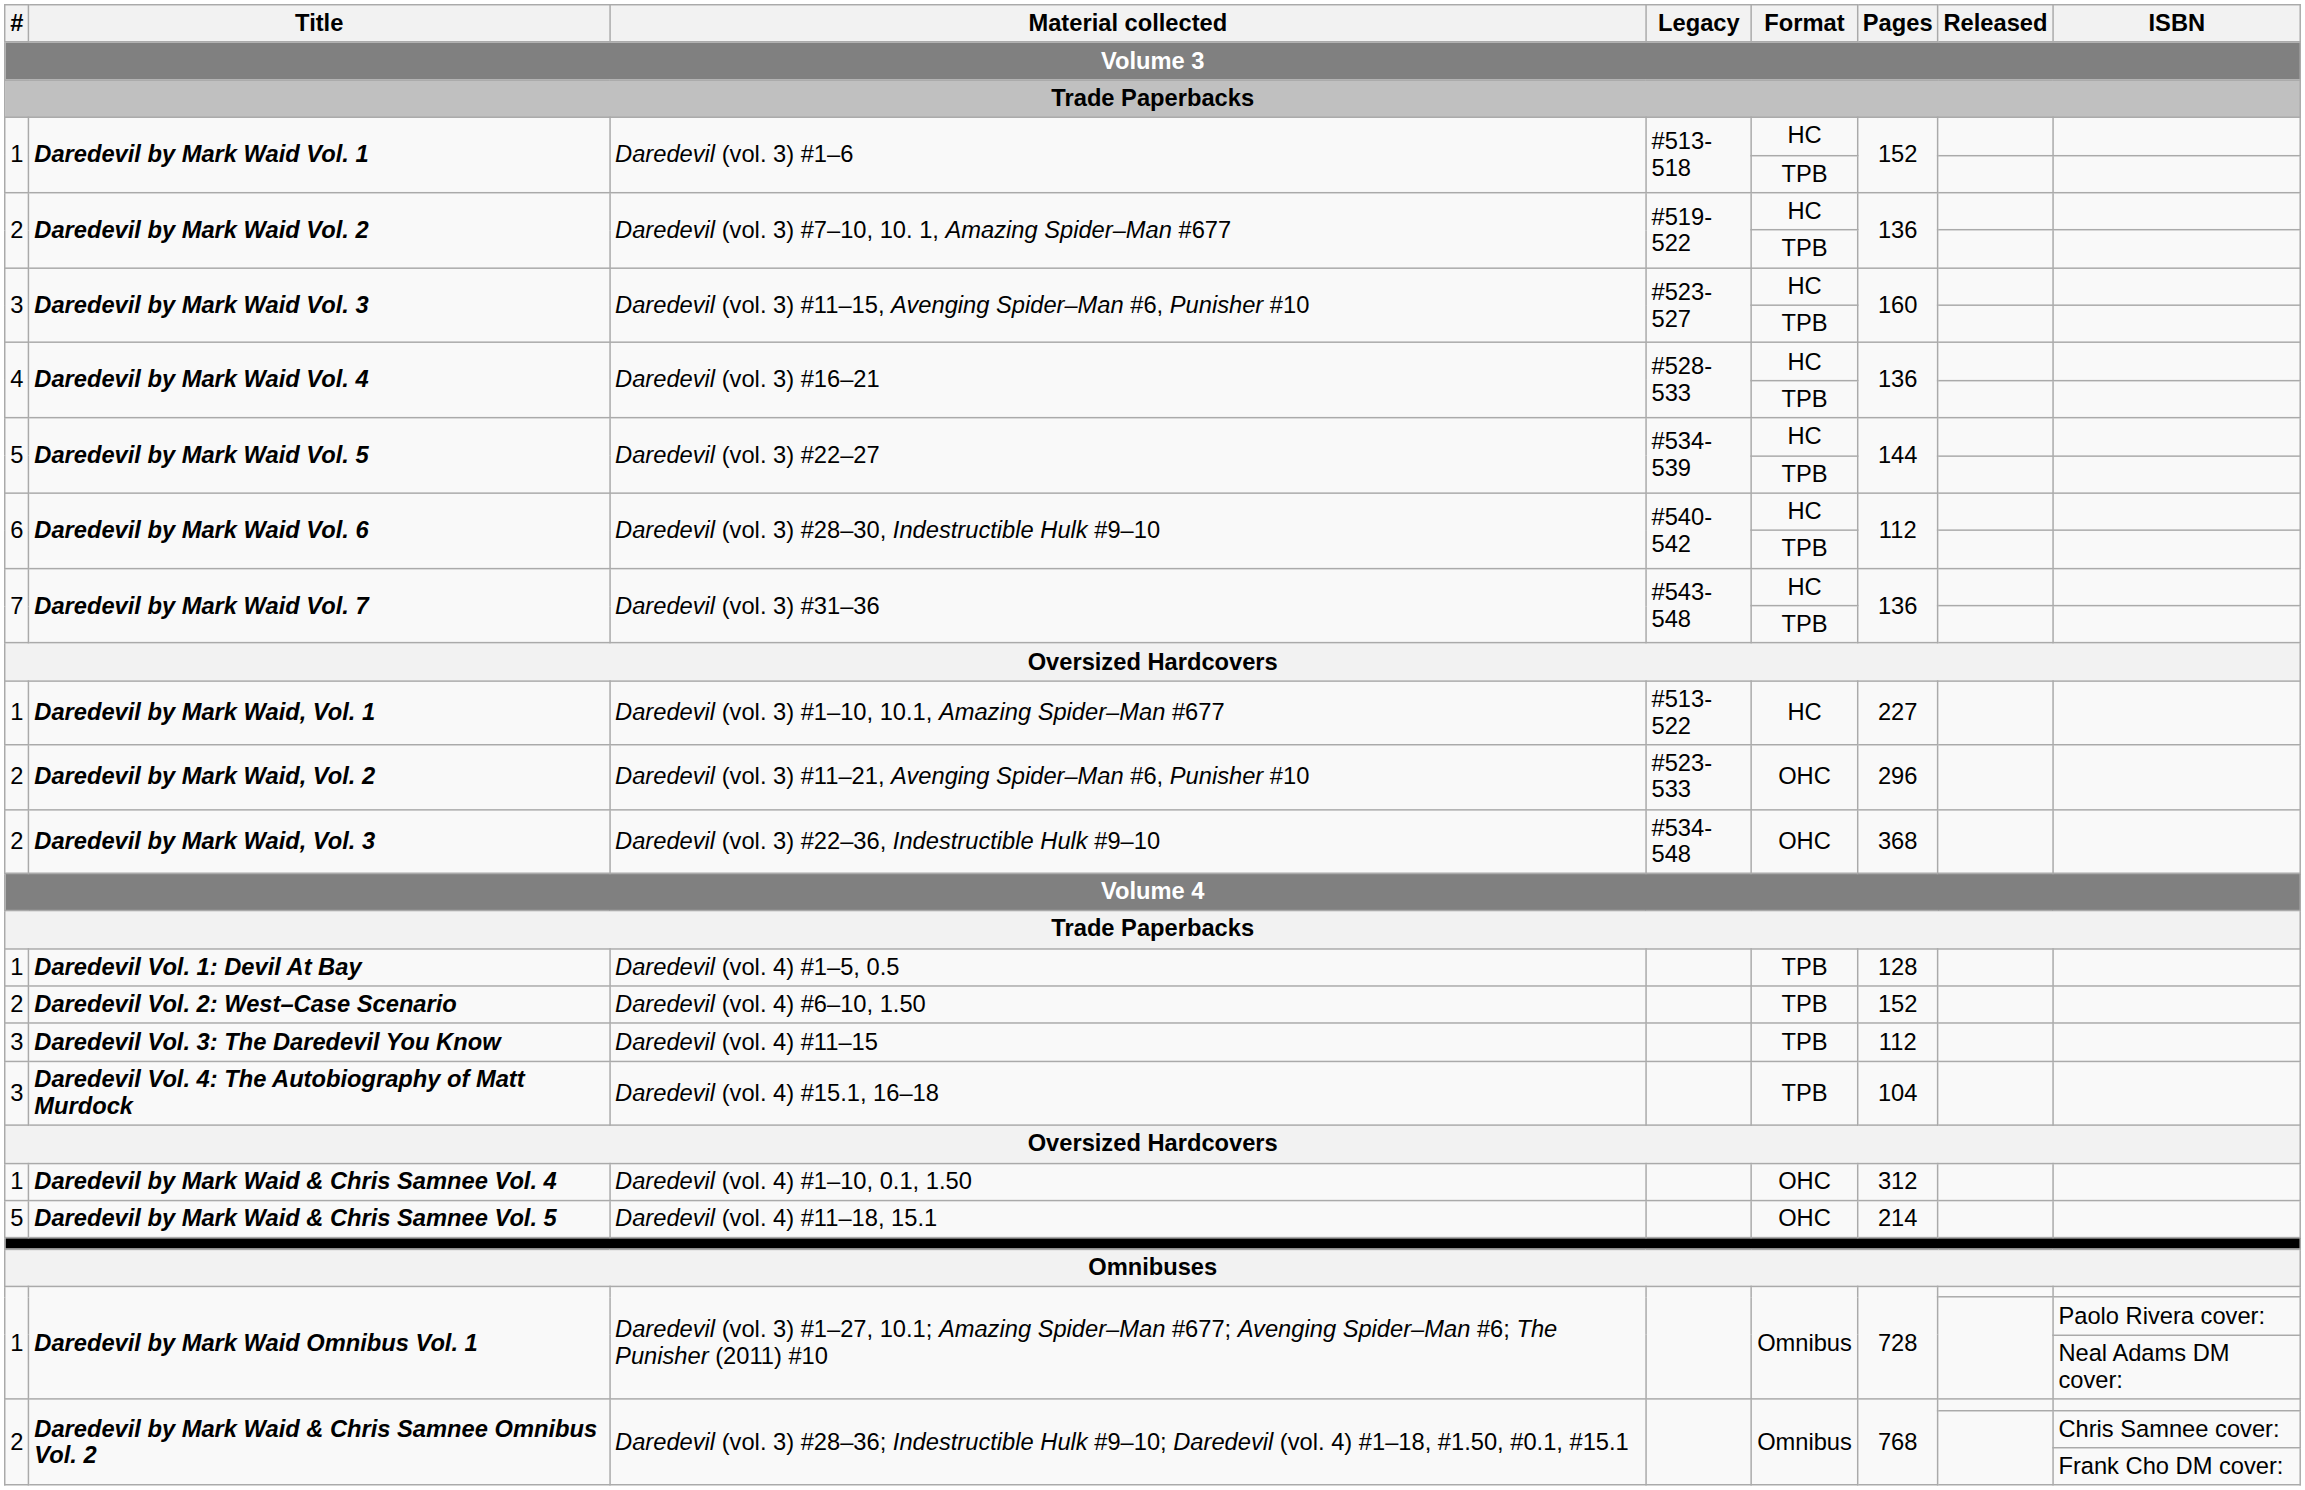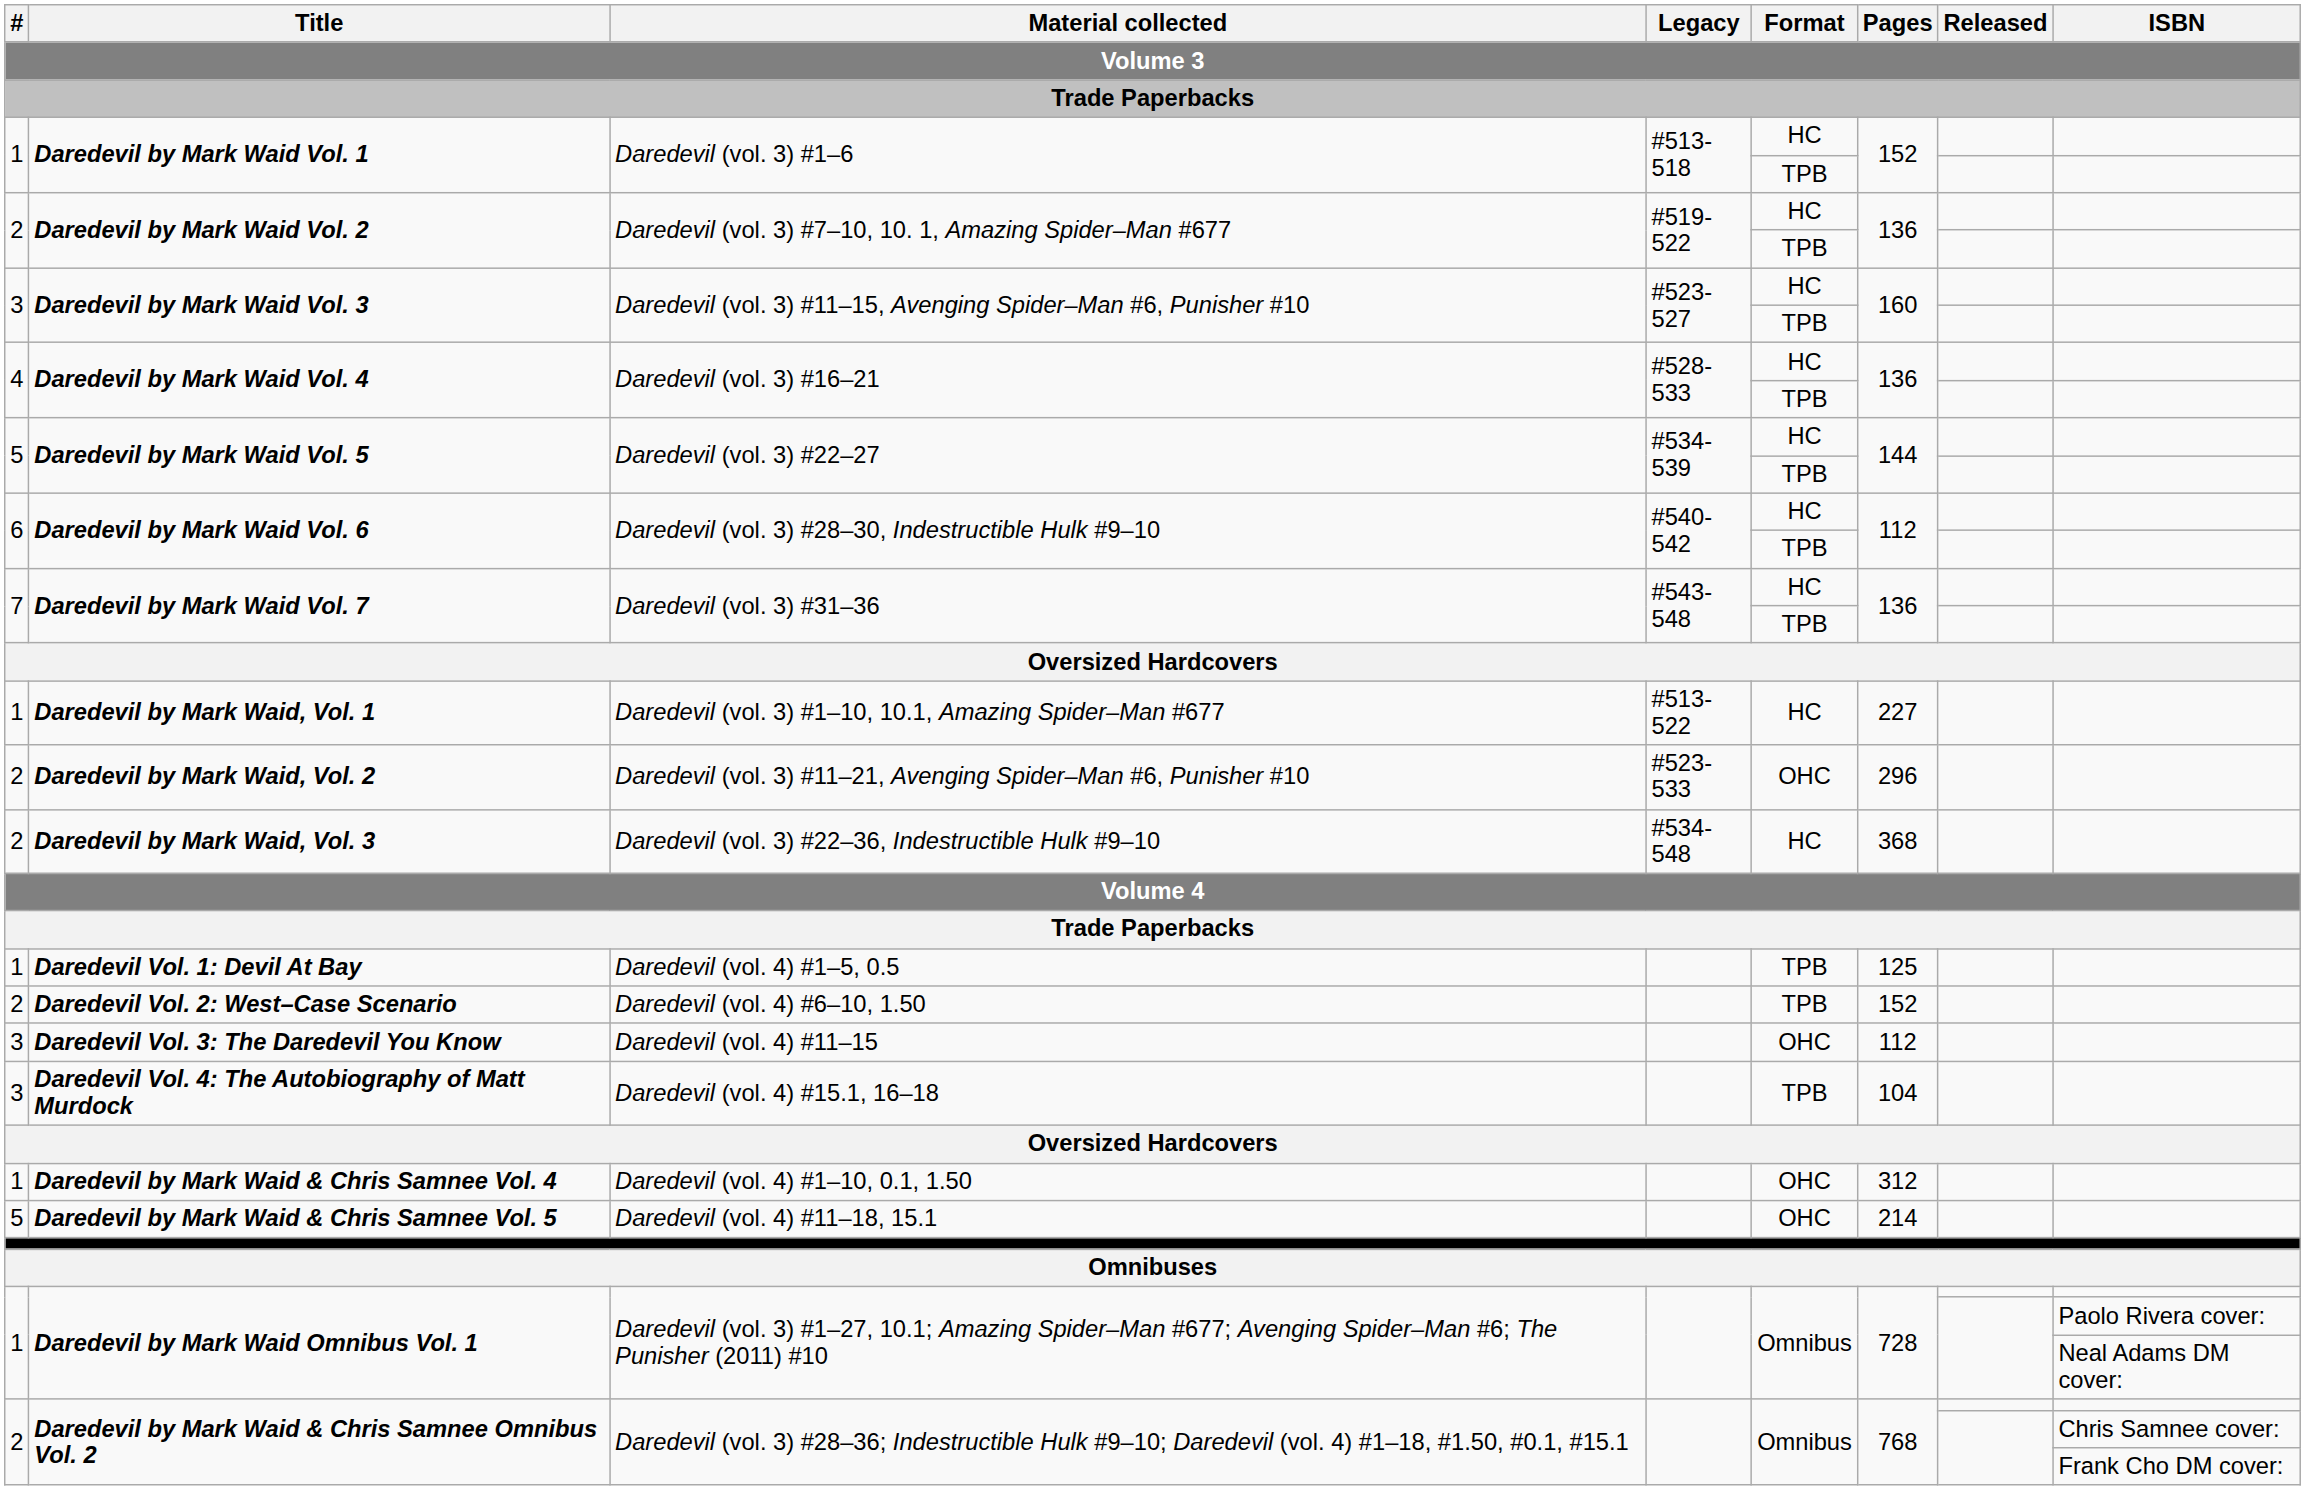(1805, 840) OHC -> (1805, 840) HC
(1898, 966) 128 -> (1898, 966) 125
(1805, 1042) TPB -> (1805, 1042) OHC
